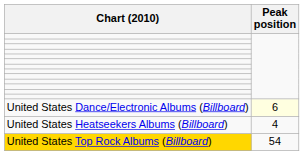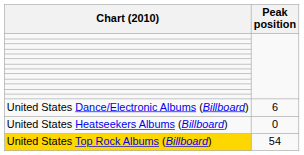(275, 107) lightyellow background -> (275, 107) no background
(275, 125) 4 -> (275, 125) 0
